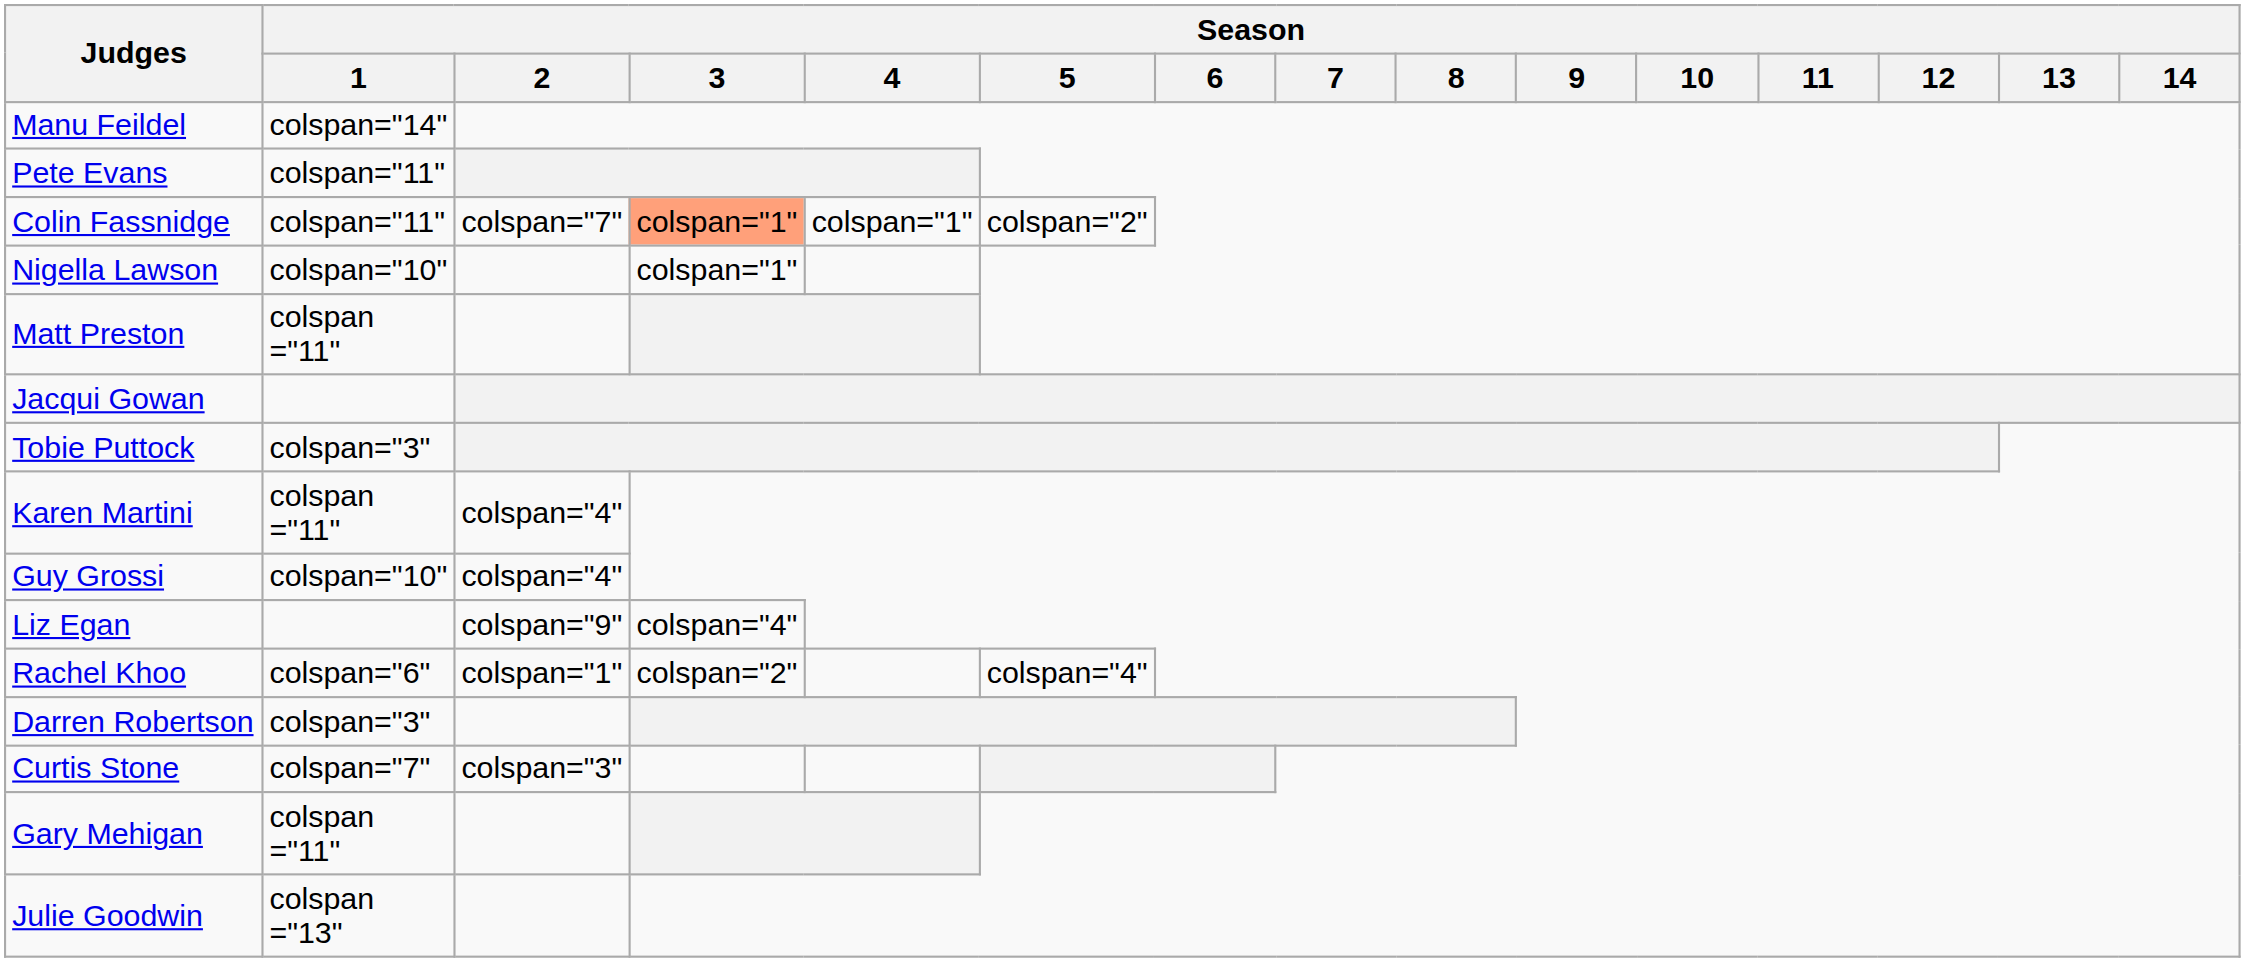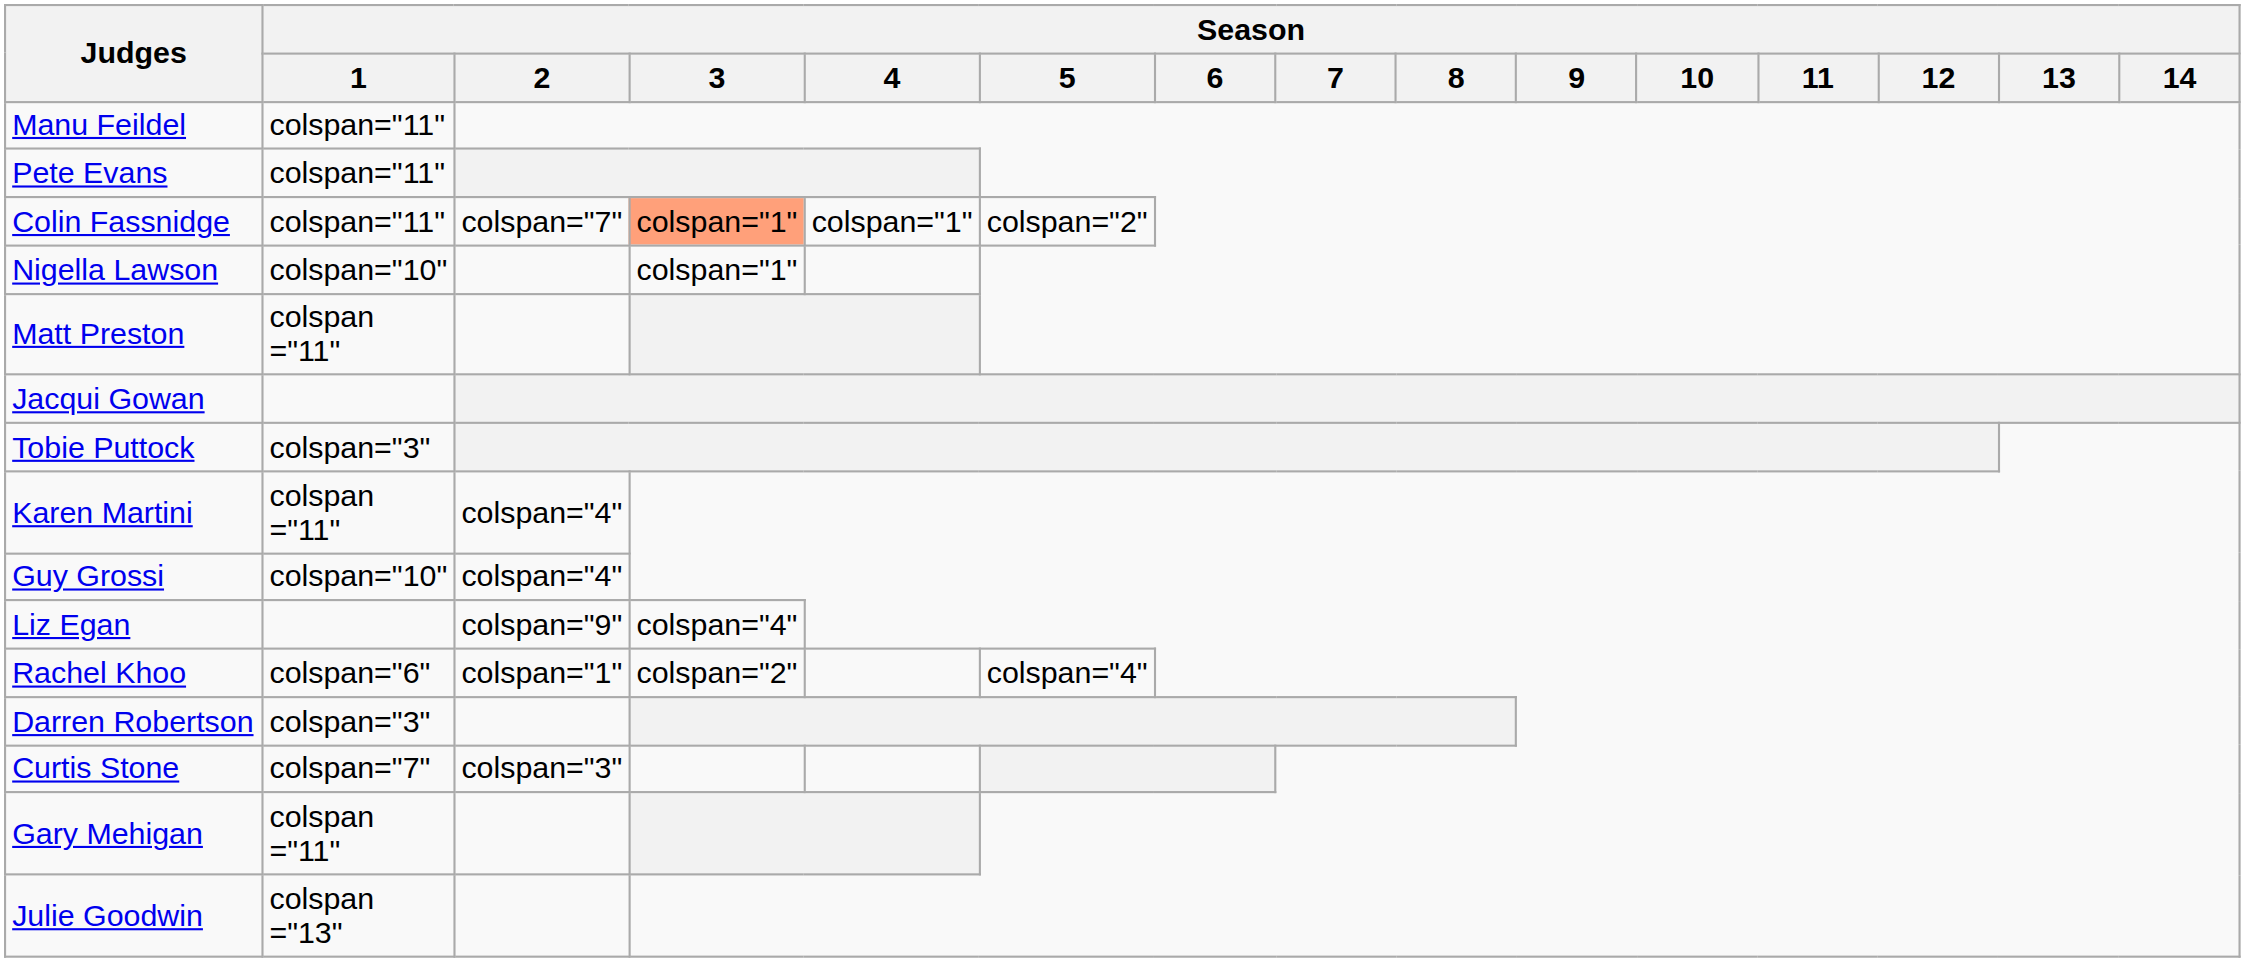(358, 125) colspan="14" -> (357, 125) colspan="11"
